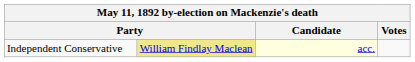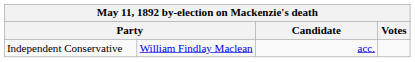(196, 48) khaki background -> (196, 48) no background
(366, 48) lightyellow background -> (366, 48) no background
